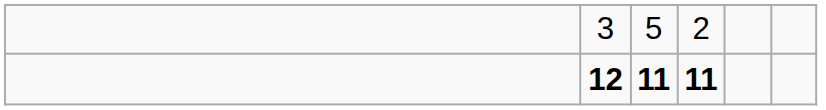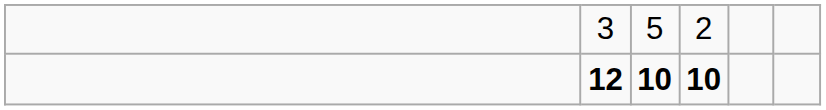(654, 78) 11 -> (655, 78) 10
(701, 78) 11 -> (704, 78) 10
